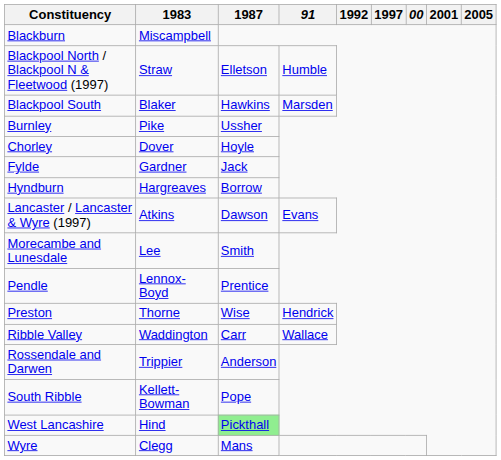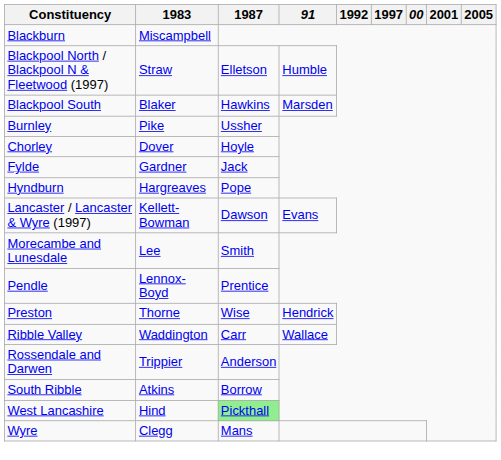(241, 187) Borrow -> (236, 187) Pope
(157, 215) Atkins -> (164, 215) Kellett-Bowman
(164, 397) Kellett-Bowman -> (157, 390) Atkins
(236, 397) Pope -> (241, 390) Borrow
